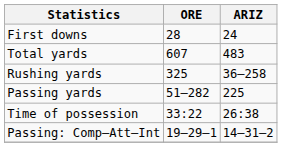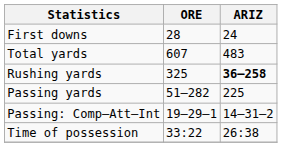(245, 74) normal -> (245, 74) bold
rows swapped: (84, 133) <-> (73, 113)
